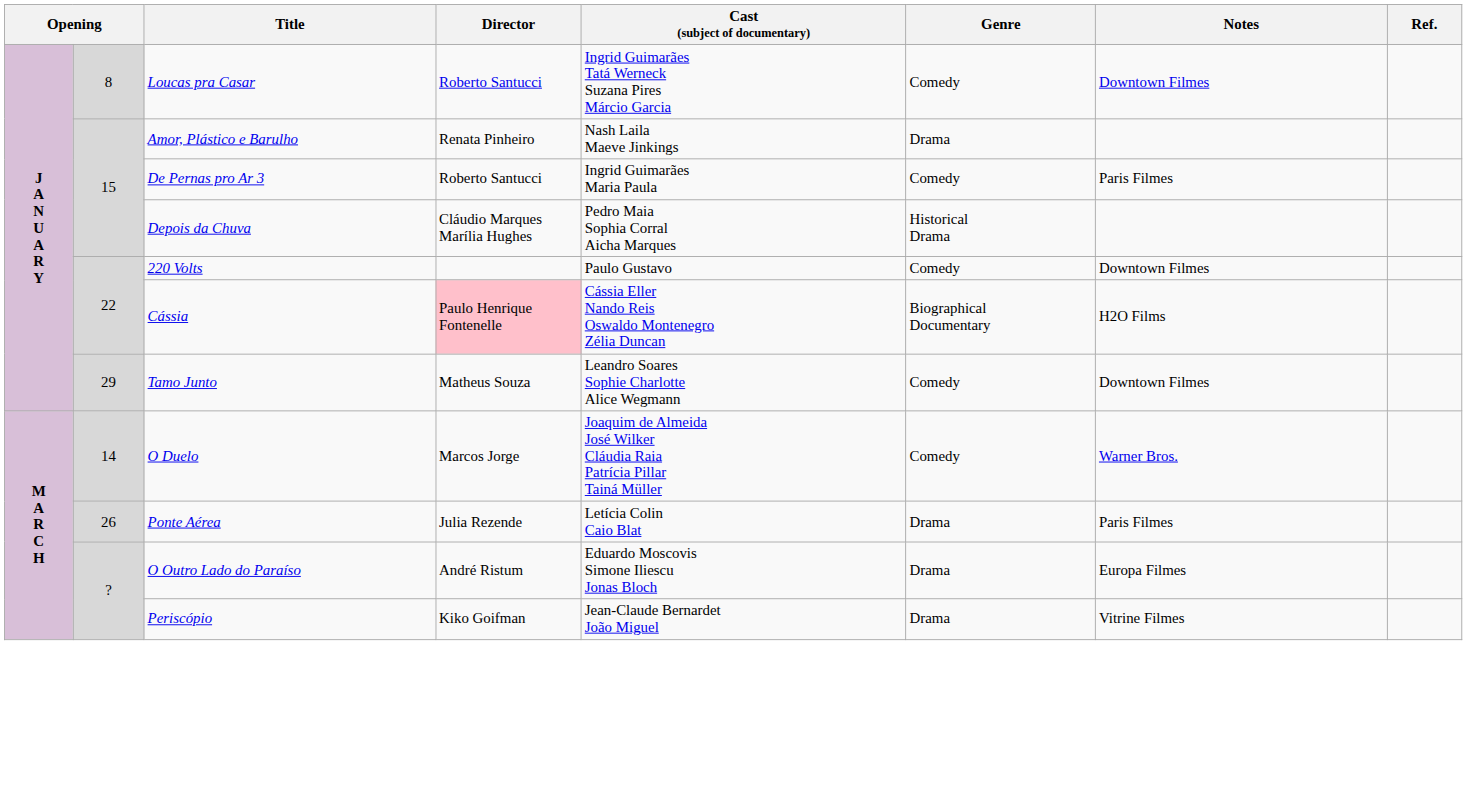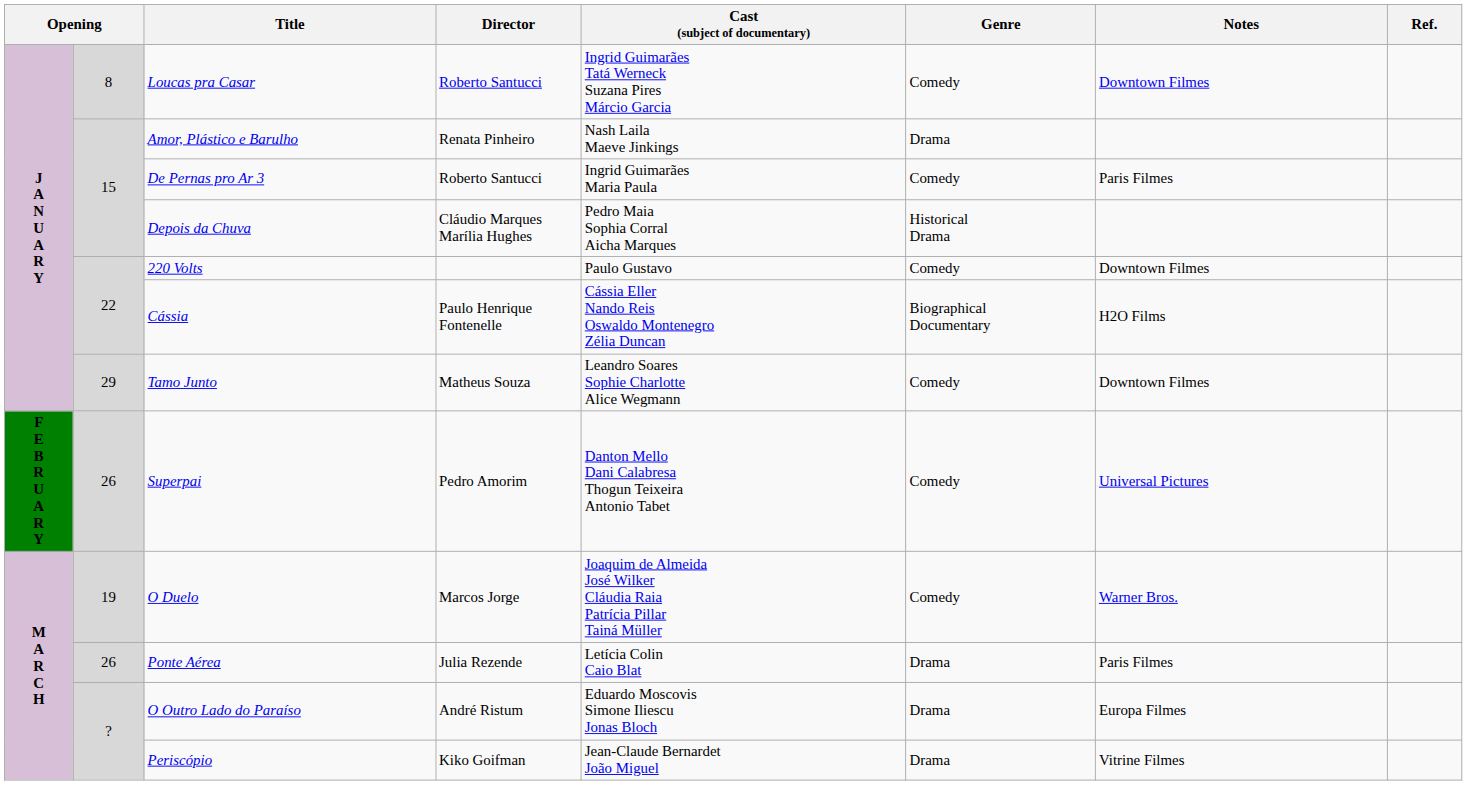(486, 316) pink background -> (486, 316) no background
+ row: (174, 481)
(109, 456) 14 -> (109, 596) 19
